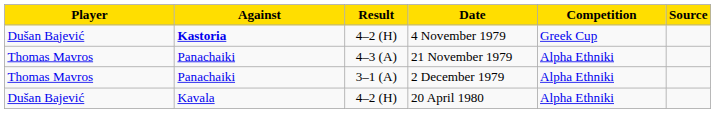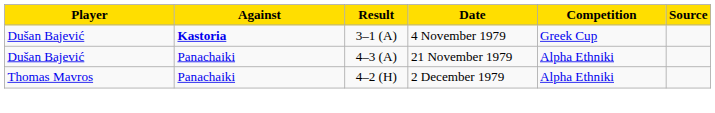(376, 35) 4–2 (H) -> (376, 35) 3–1 (Α)
(50, 56) Thomas Mavros -> (46, 56) Dušan Bajević
(376, 77) 3–1 (Α) -> (376, 77) 4–2 (H)
- row: (447, 98)
